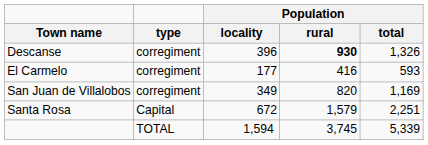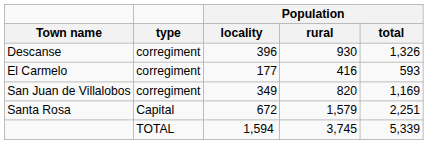(320, 52) bold -> (320, 52) normal
